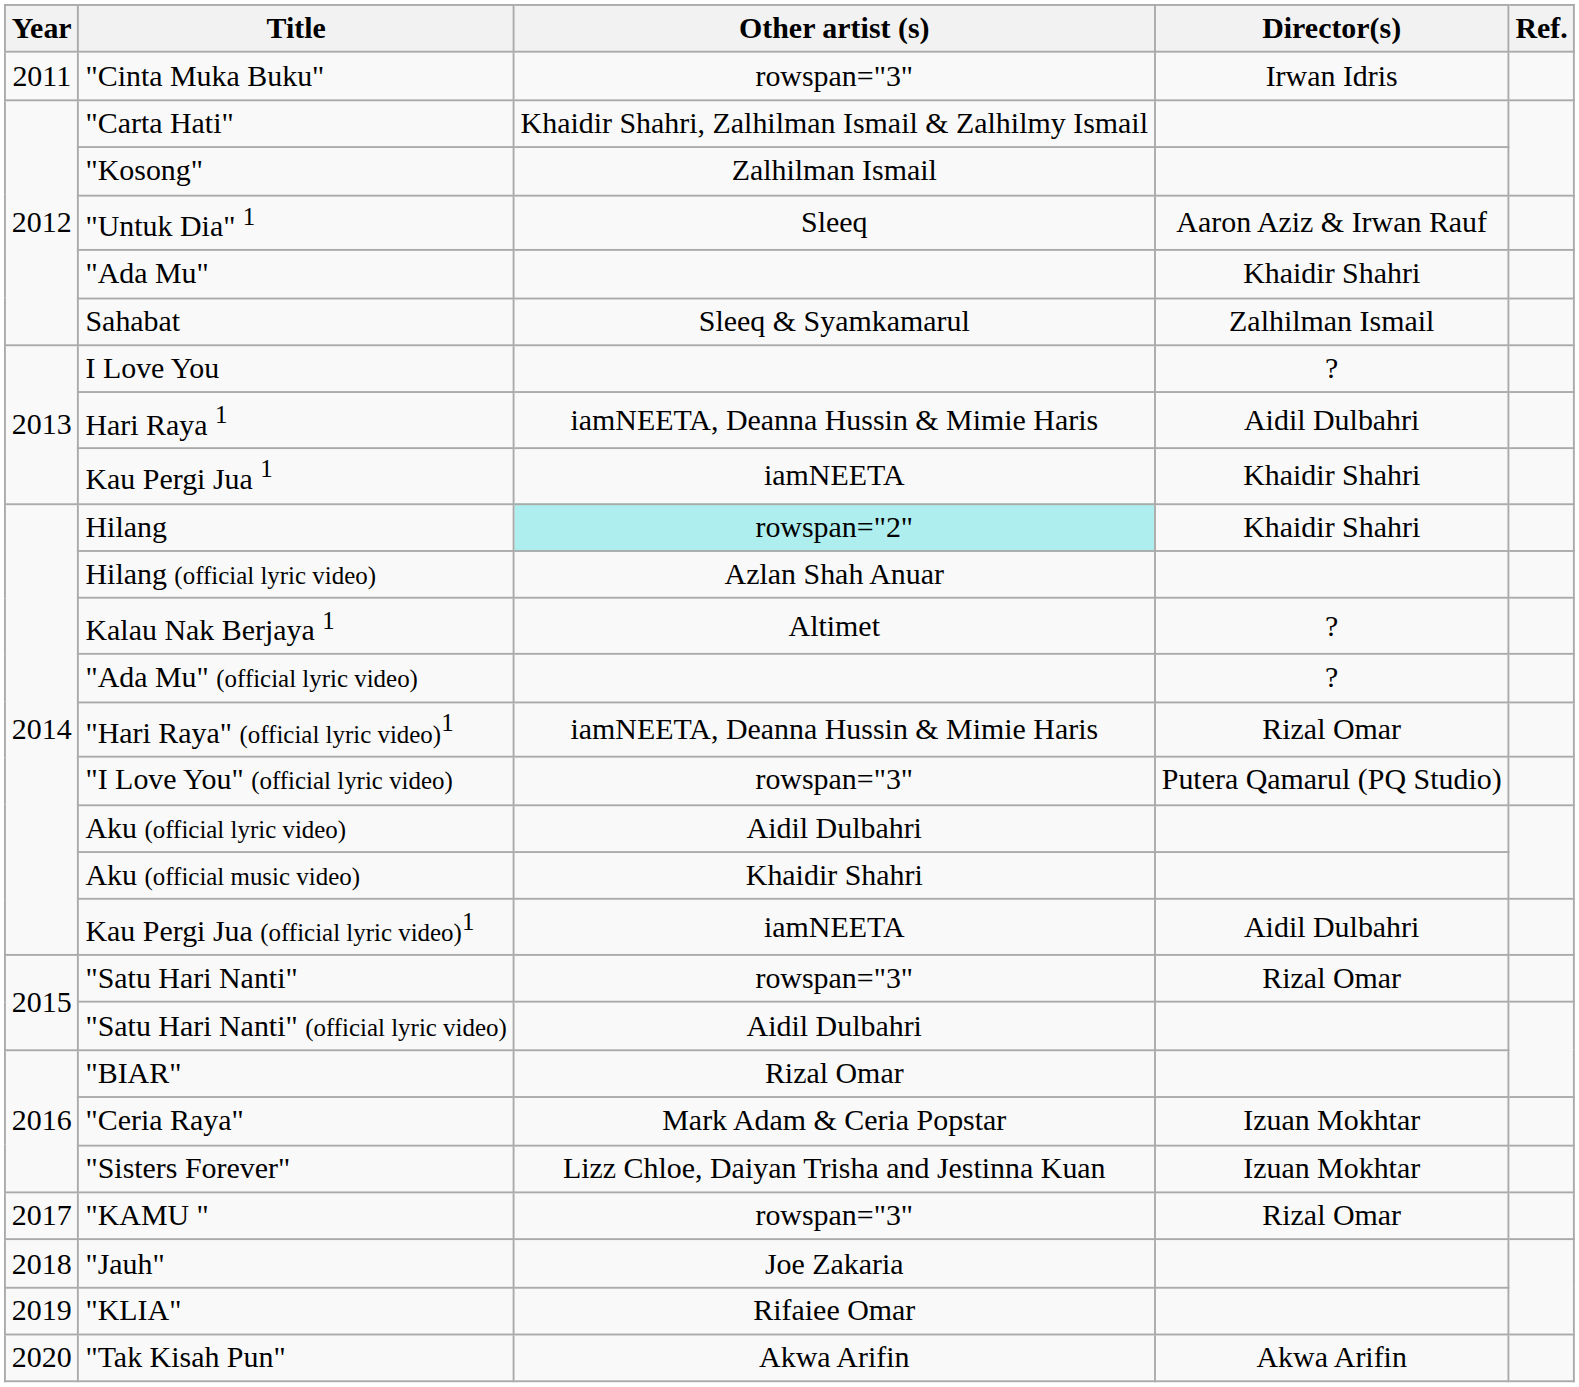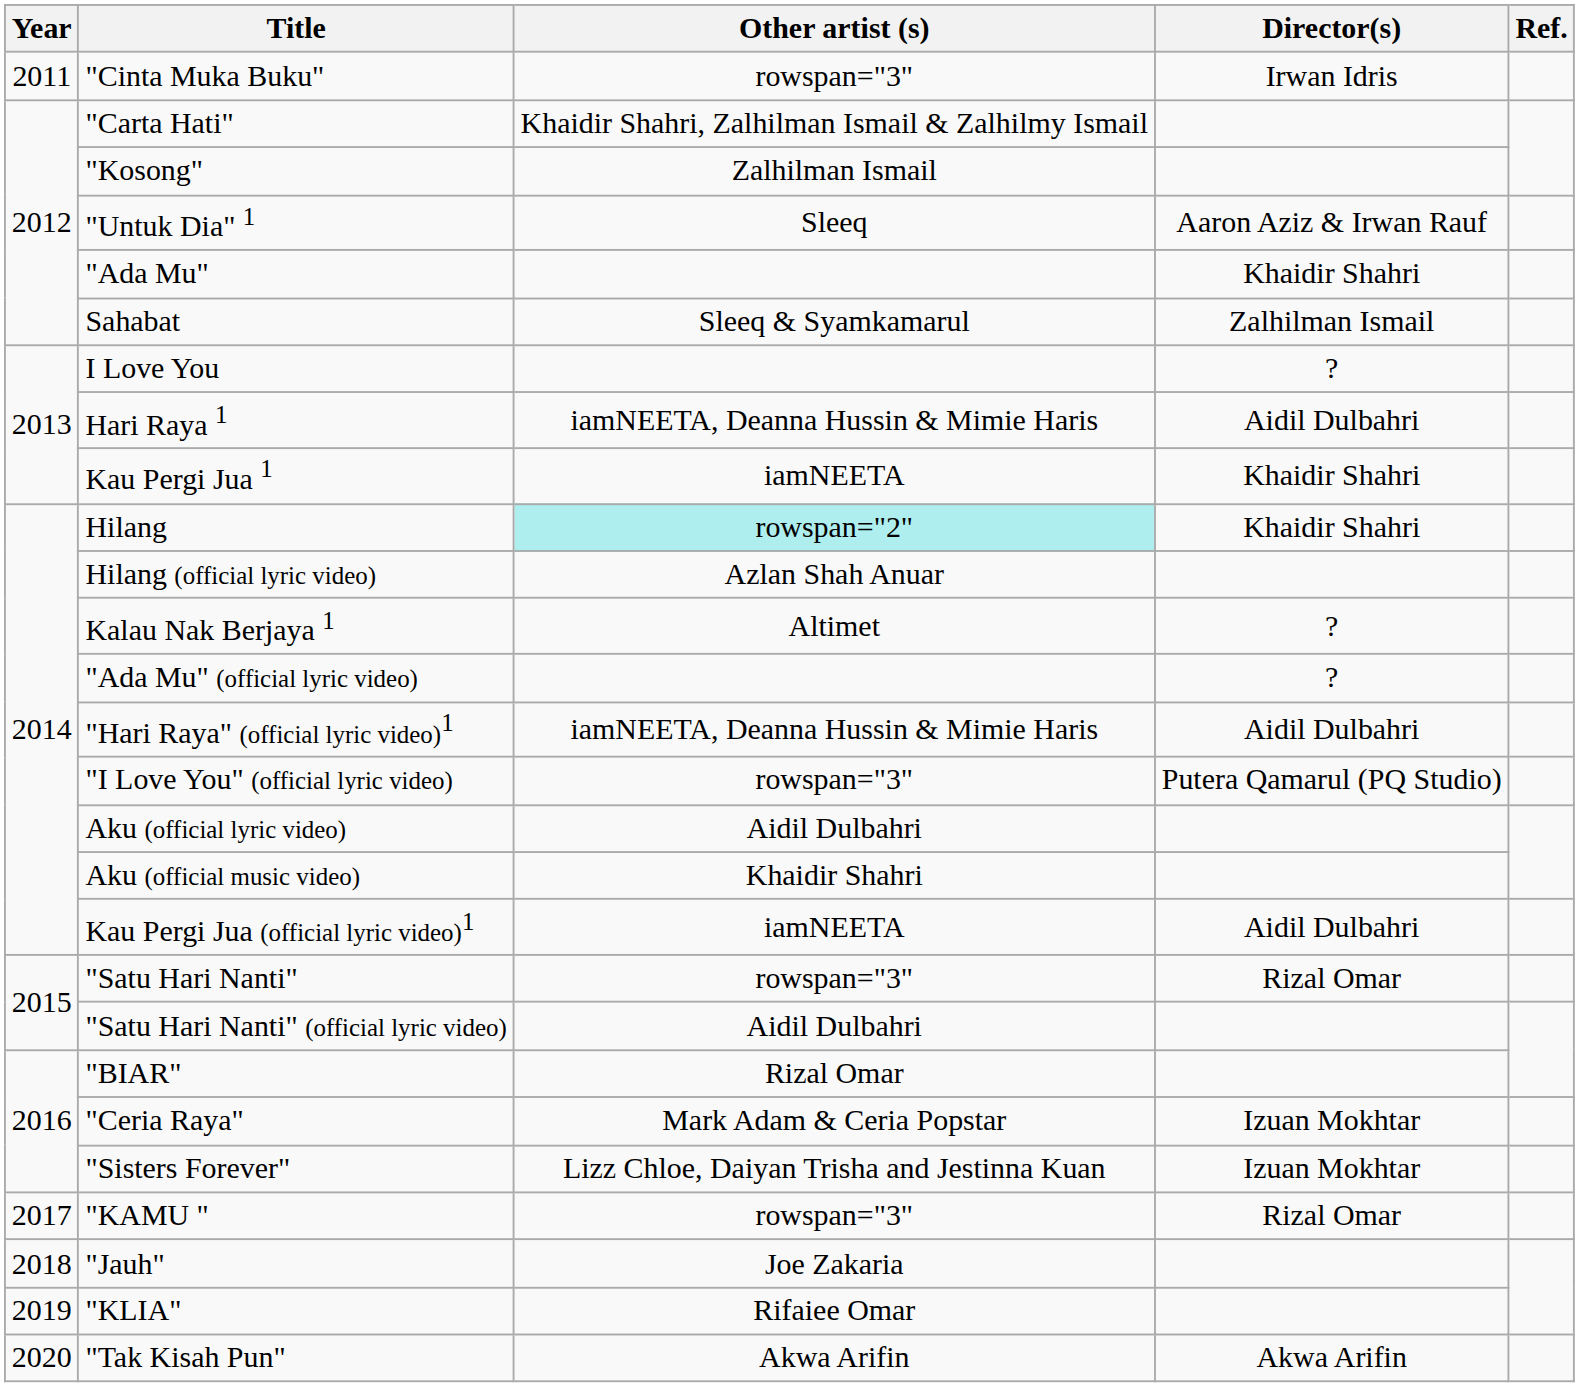(1332, 728) Rizal Omar -> (1332, 728) Aidil Dulbahri
